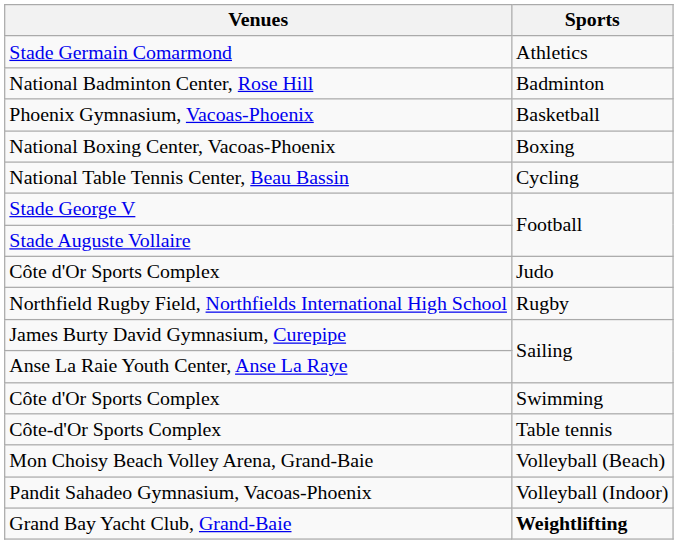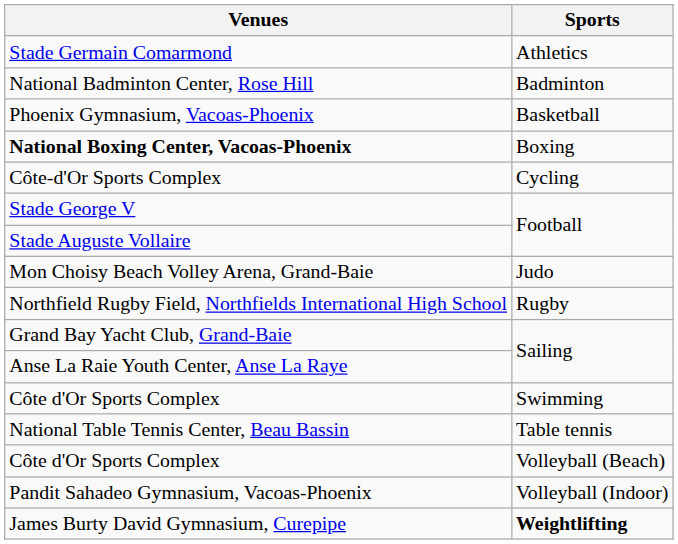(172, 146) normal -> (180, 146) bold
(179, 177) National Table Tennis Center, Beau Bassin -> (115, 177) Côte-d'Or Sports Complex
(114, 271) Côte d'Or Sports Complex -> (191, 271) Mon Choisy Beach Volley Arena, Grand-Baie
(178, 334) James Burty David Gymnasium, Curepipe -> (150, 334) Grand Bay Yacht Club, Grand-Baie
(115, 429) Côte-d'Or Sports Complex -> (179, 429) National Table Tennis Center, Beau Bassin
(191, 460) Mon Choisy Beach Volley Arena, Grand-Baie -> (114, 460) Côte d'Or Sports Complex
(150, 523) Grand Bay Yacht Club, Grand-Baie -> (178, 523) James Burty David Gymnasium, Curepipe
